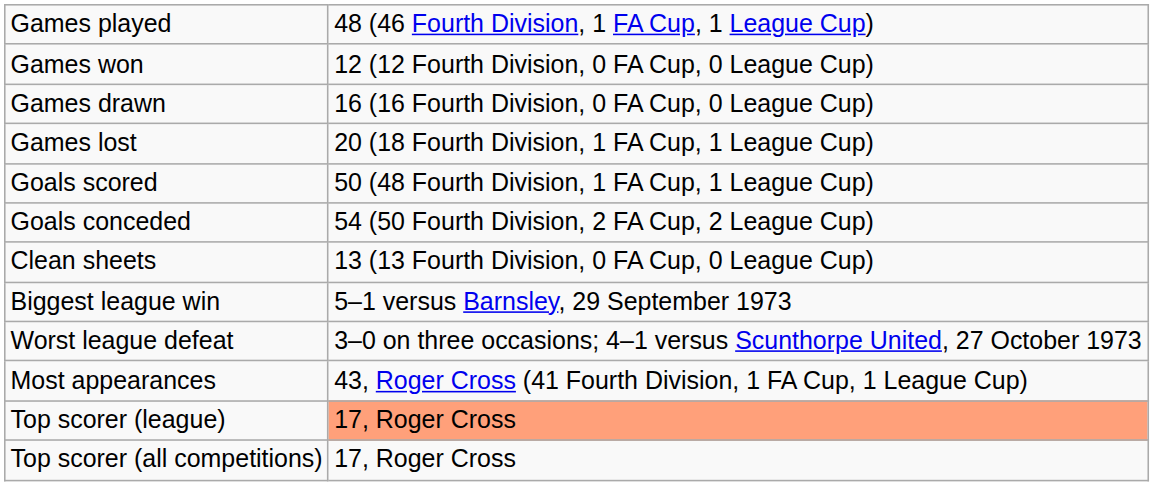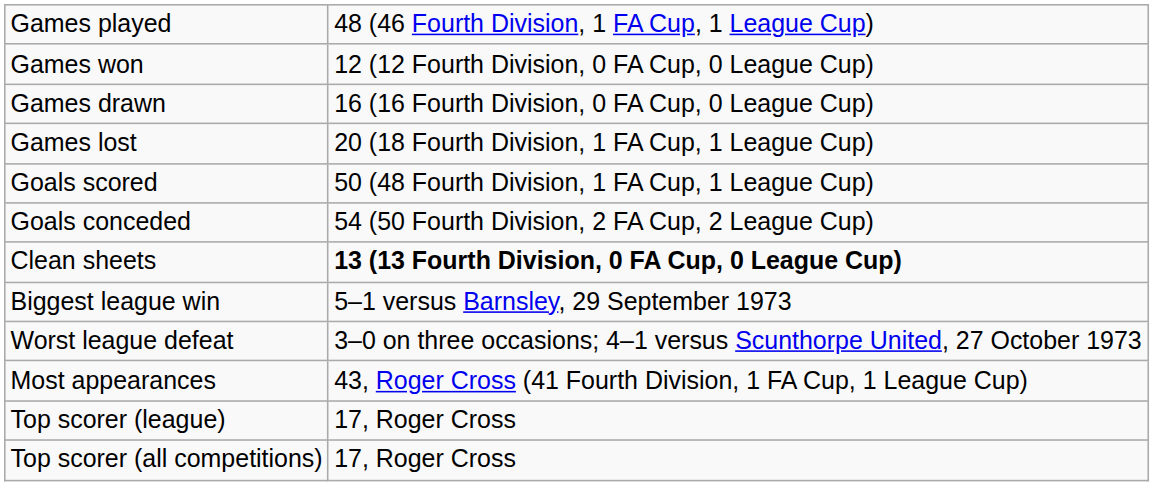(604, 261) normal -> (618, 261) bold
(425, 420) lightsalmon background -> (425, 420) no background
